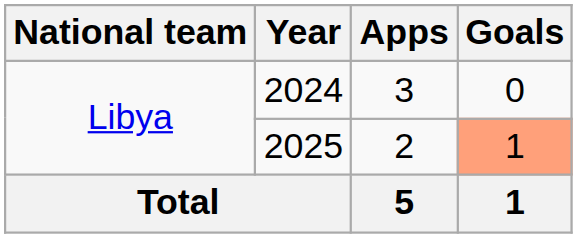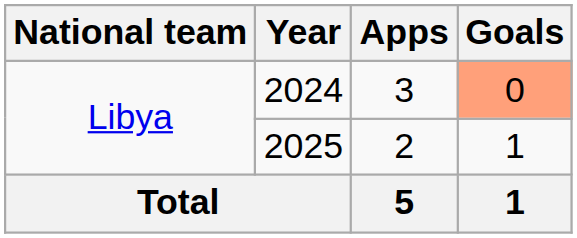(515, 89) no background -> (515, 89) lightsalmon background
(515, 145) lightsalmon background -> (515, 145) no background
